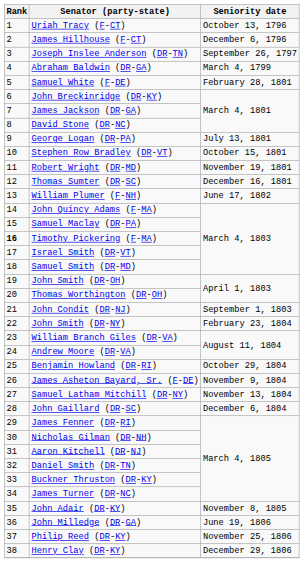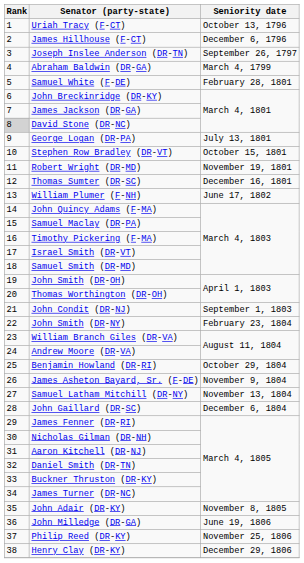(9, 125) no background -> (9, 125) lightgrey background
(12, 239) bold -> (12, 239) normal
